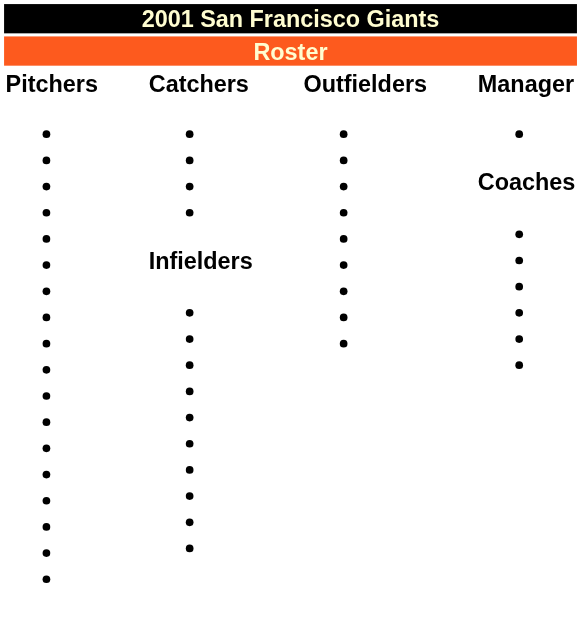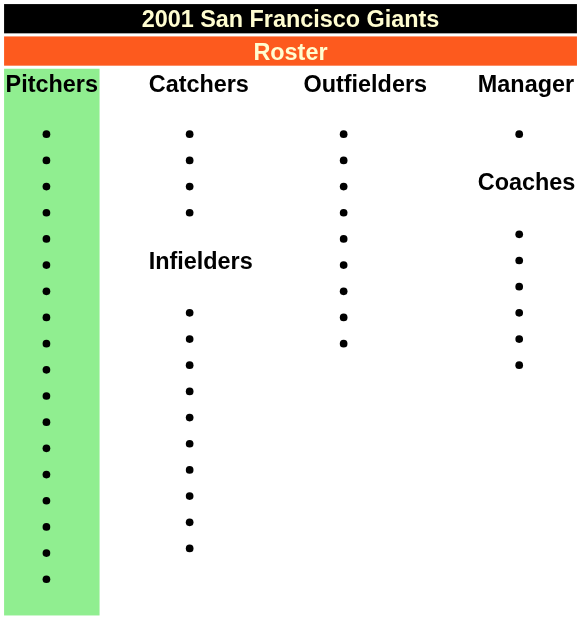(52, 331) no background -> (52, 331) lightgreen background
